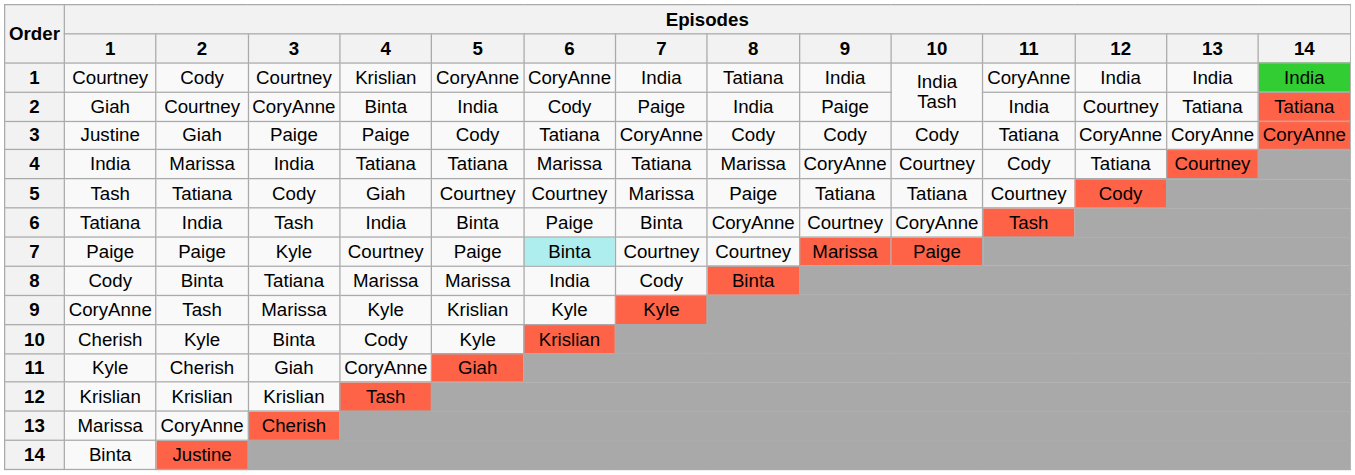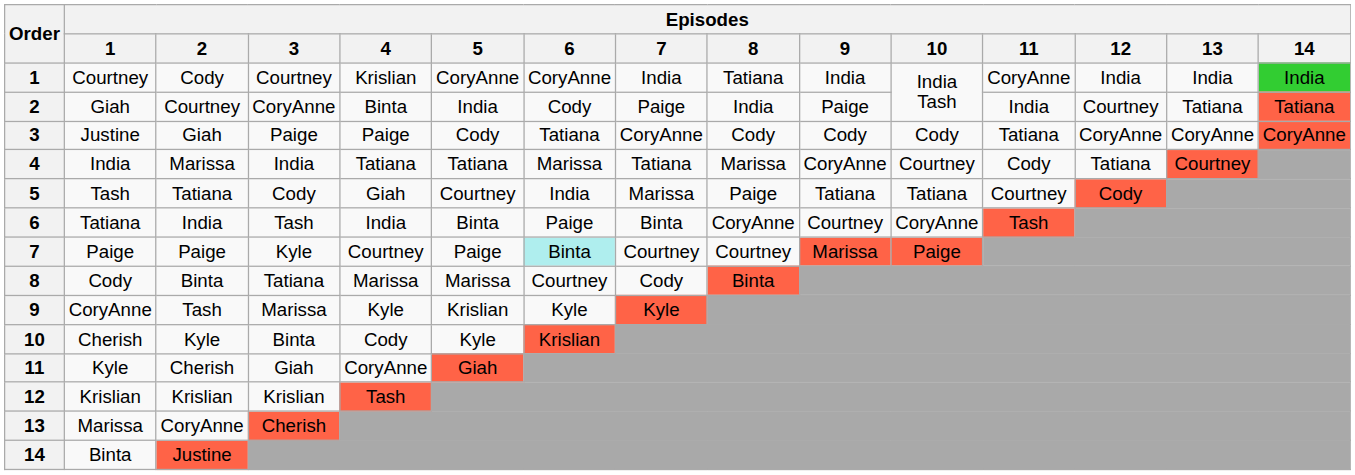(569, 193) Courtney -> (569, 193) India
(569, 280) India -> (569, 280) Courtney
